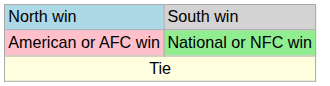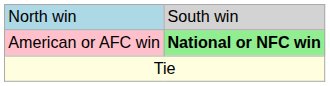(240, 42) normal -> (244, 42) bold
